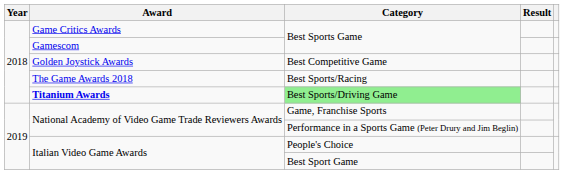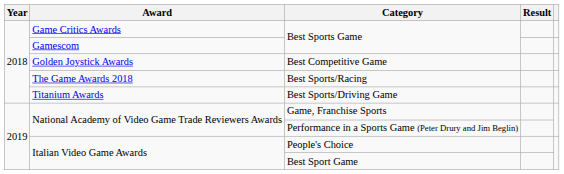(71, 95) bold -> (68, 95) normal
(342, 95) lightgreen background -> (342, 95) no background
